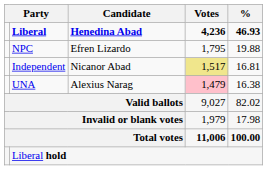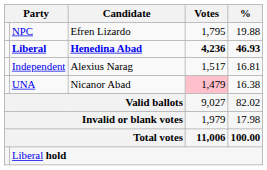rows swapped: (29, 31) <-> (22, 49)
(100, 67) Nicanor Abad -> (102, 67) Alexius Narag
(213, 67) khaki background -> (213, 67) no background
(102, 85) Alexius Narag -> (100, 85) Nicanor Abad
